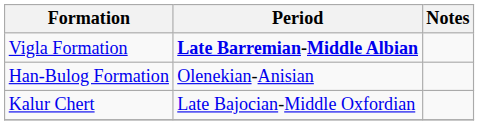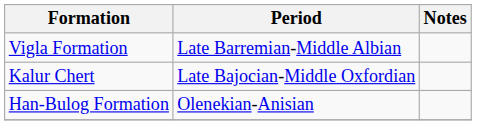(298, 47) bold -> (289, 47) normal
rows swapped: (52, 104) <-> (89, 76)
